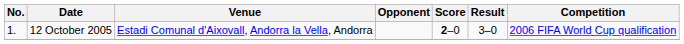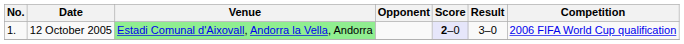(245, 30) no background -> (245, 30) lightgreen background
(450, 30) no background -> (450, 30) lavender background
